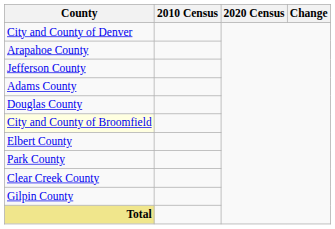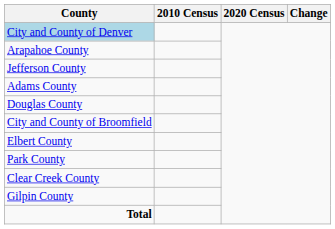(70, 31) no background -> (70, 31) lightblue background
(79, 123) lightyellow background -> (79, 123) no background
(139, 214) khaki background -> (139, 214) no background
